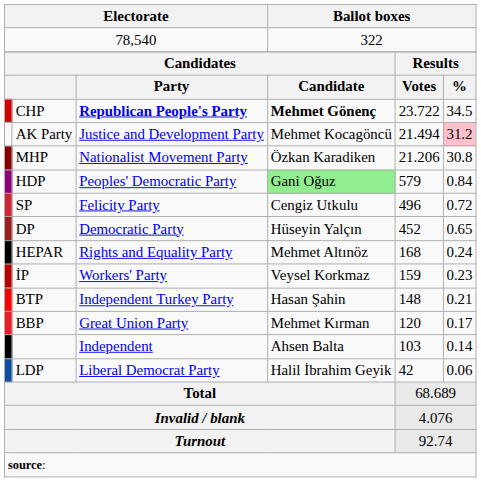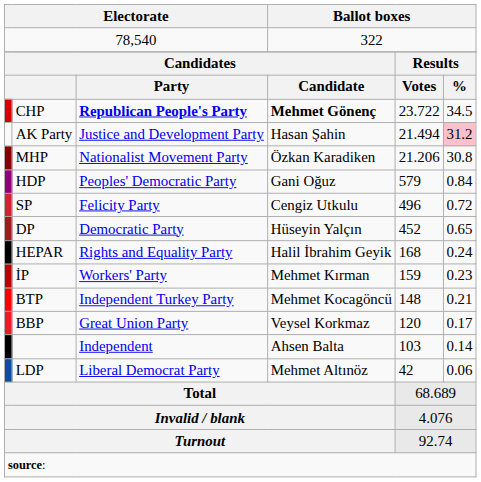(331, 134) Mehmet Kocagöncü -> (308, 134) Hasan Şahin
(303, 181) lightgreen background -> (303, 181) no background
(319, 252) Mehmet Altınöz -> (331, 252) Halil İbrahim Geyik
(320, 275) Veysel Korkmaz -> (320, 275) Mehmet Kırman
(308, 299) Hasan Şahin -> (331, 299) Mehmet Kocagöncü
(320, 323) Mehmet Kırman -> (320, 323) Veysel Korkmaz
(331, 370) Halil İbrahim Geyik -> (319, 370) Mehmet Altınöz
